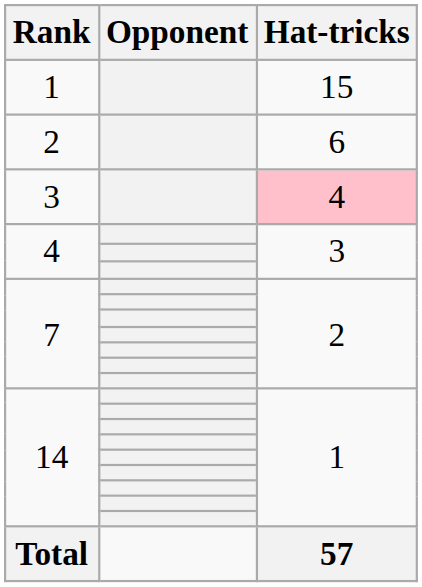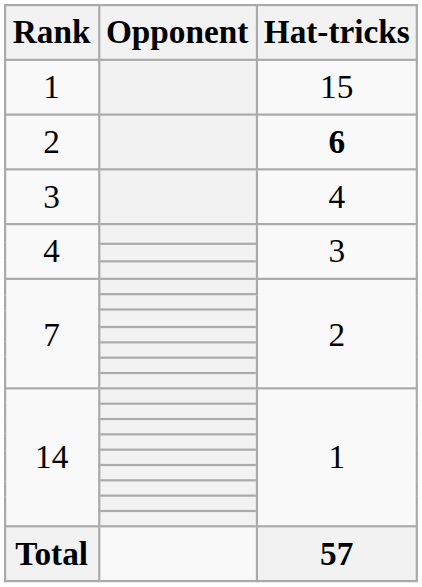(337, 141) normal -> (337, 141) bold
(337, 196) pink background -> (337, 196) no background
